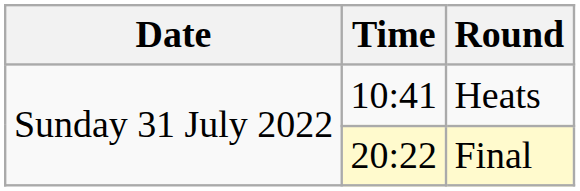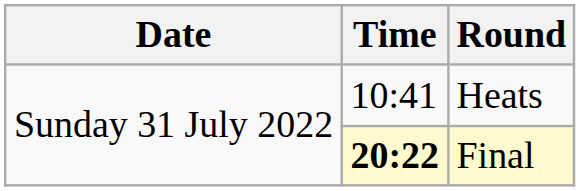(394, 154) normal -> (395, 154) bold
